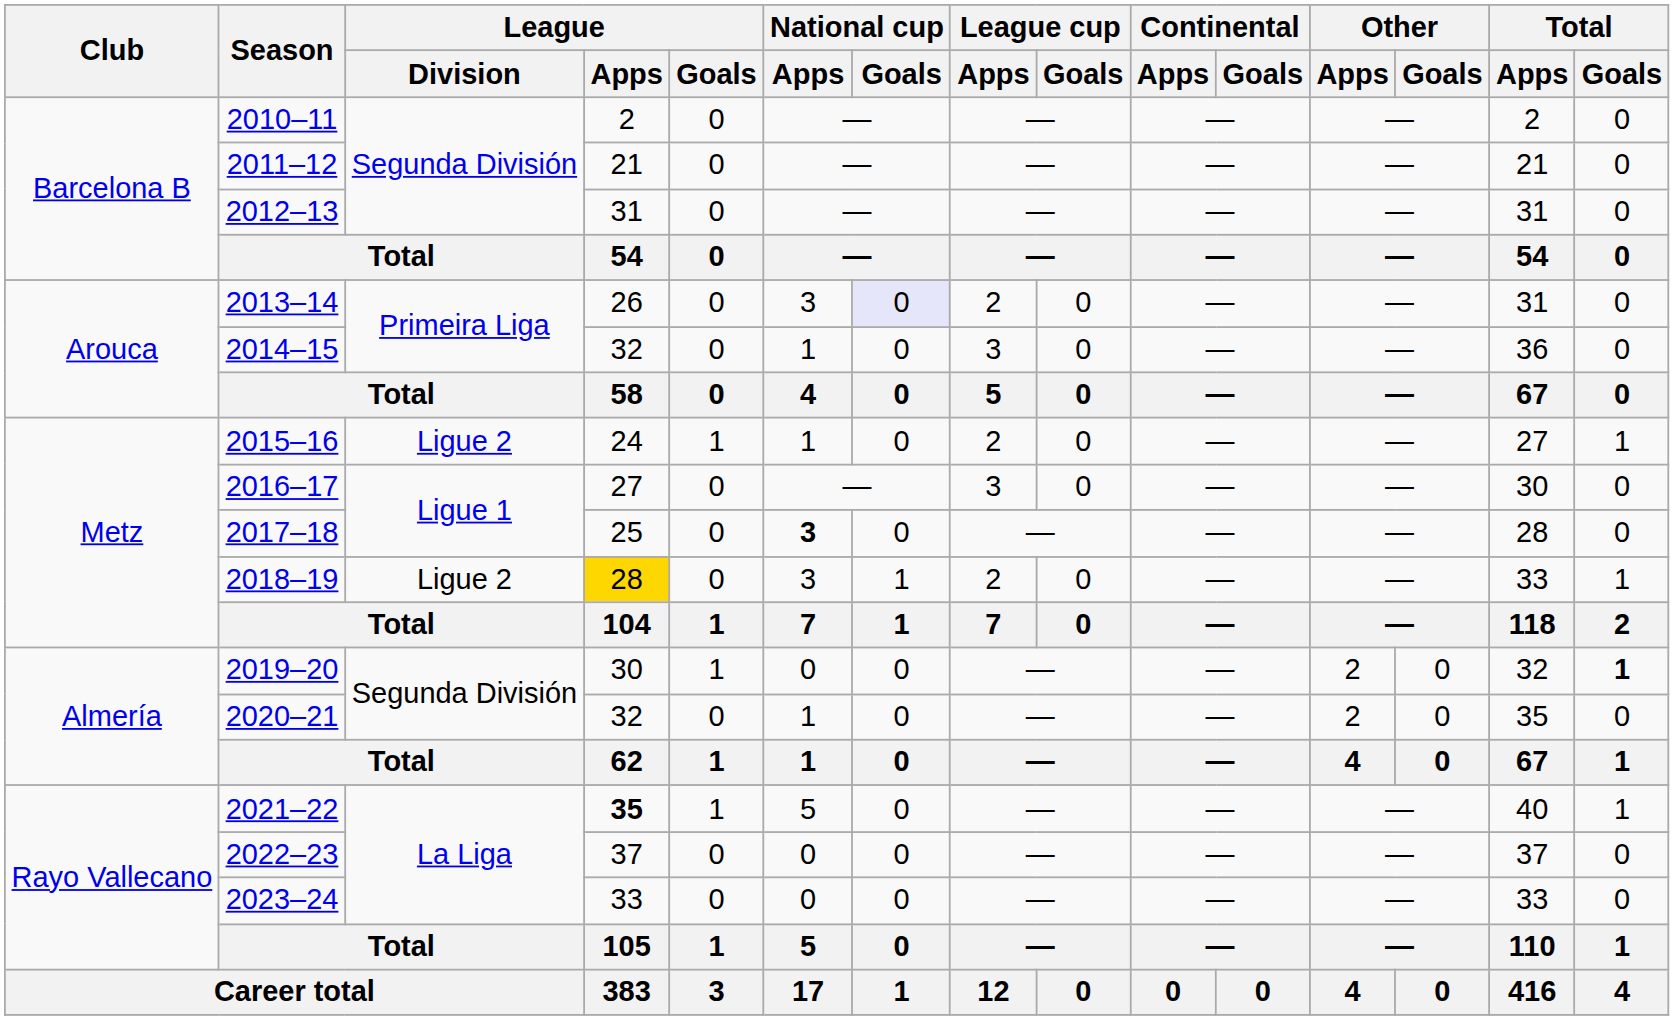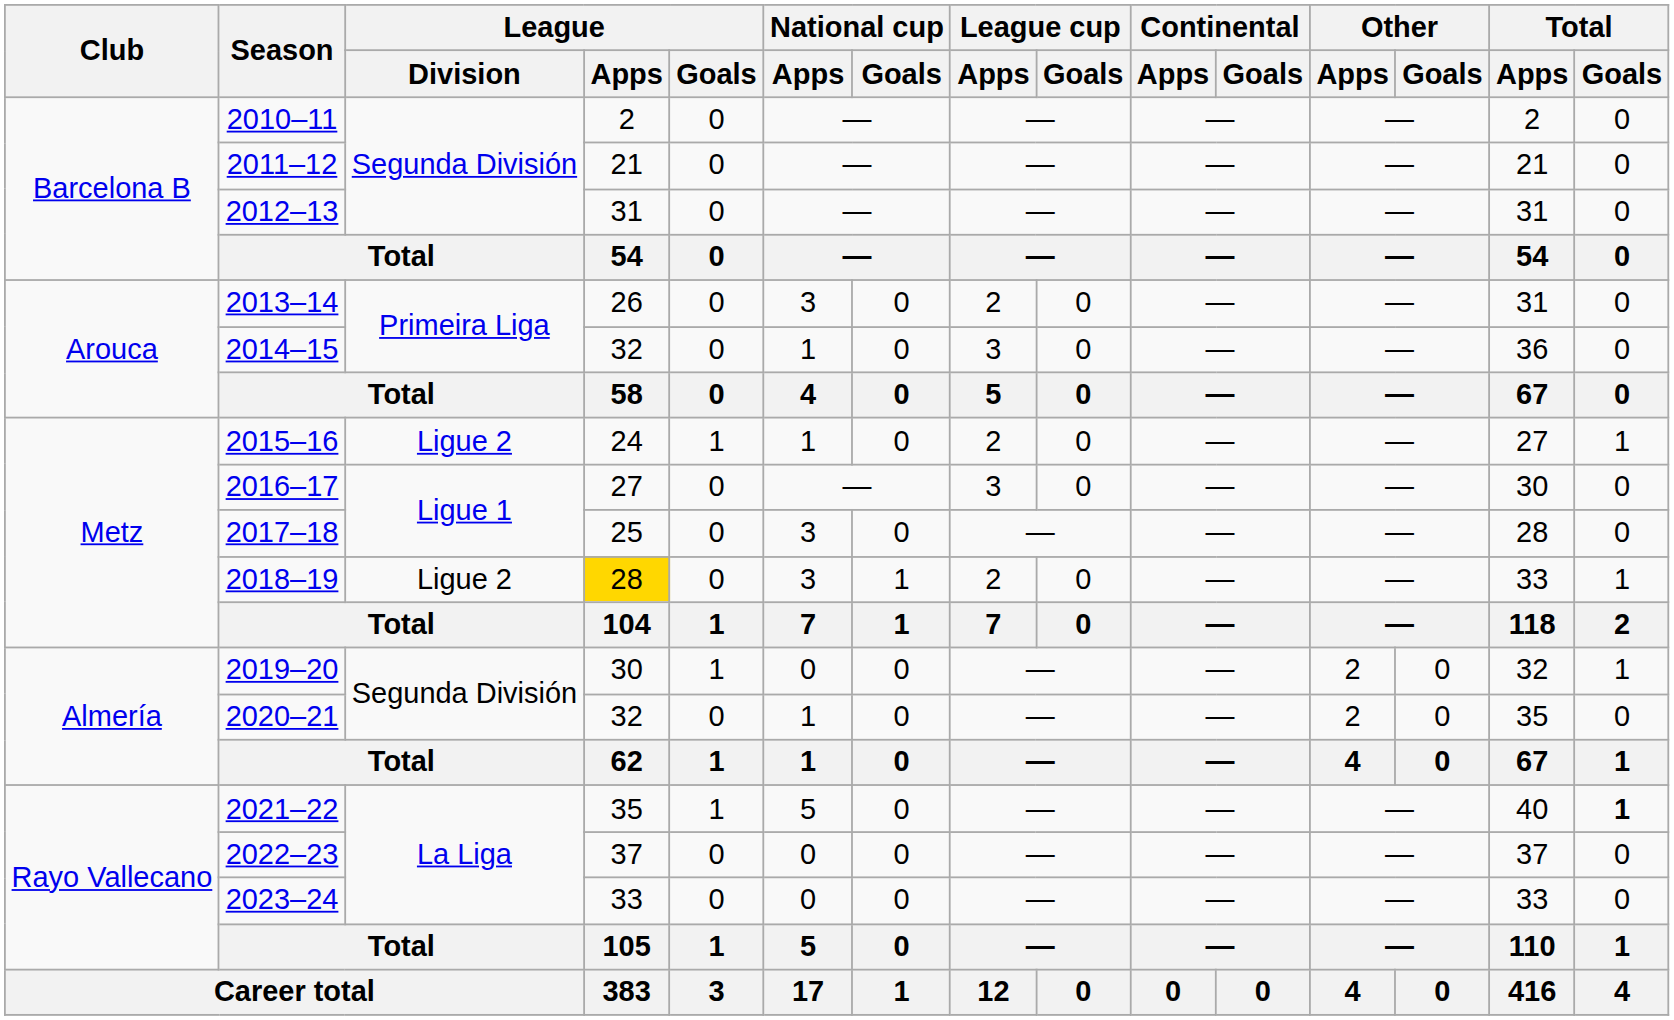(902, 303) lavender background -> (902, 303) no background
(808, 532) bold -> (808, 532) normal
(1622, 670) bold -> (1622, 670) normal
(627, 808) bold -> (627, 808) normal
(1622, 808) normal -> (1622, 808) bold
